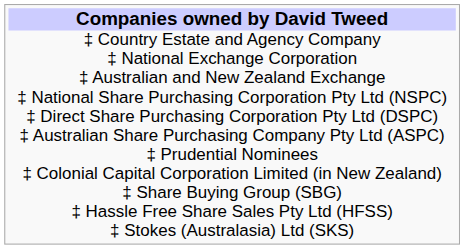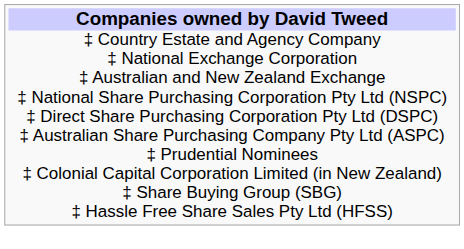- row: (232, 231)
